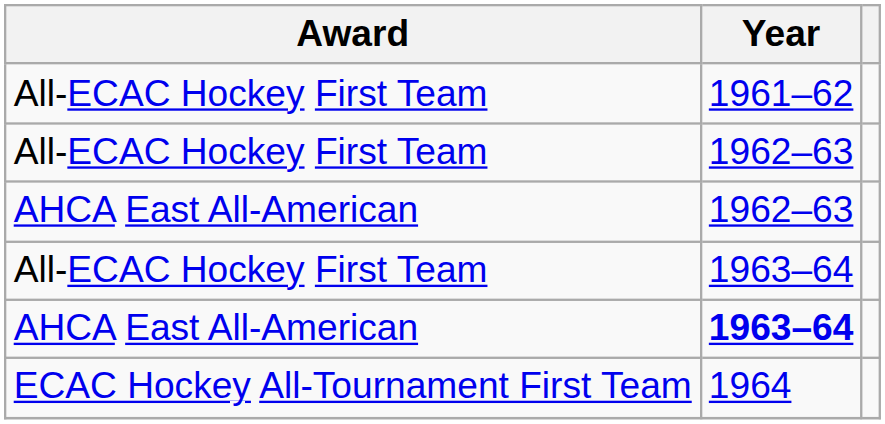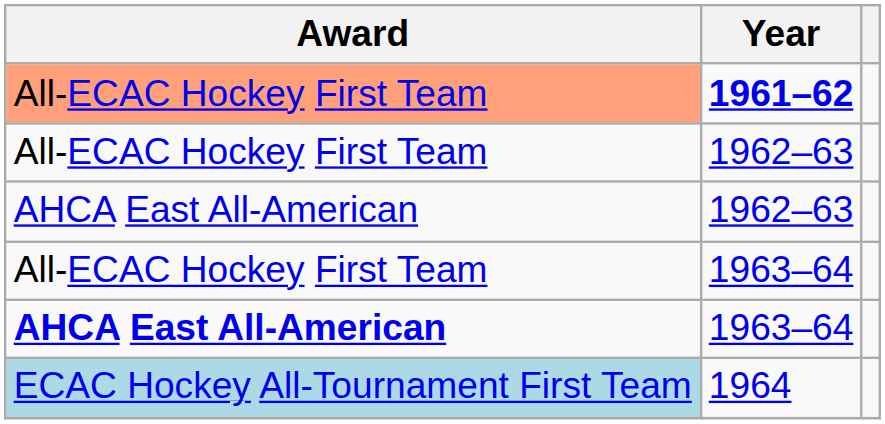(251, 92) no background -> (251, 92) lightsalmon background
(781, 92) normal -> (781, 92) bold
(216, 328) normal -> (230, 328) bold
(781, 328) bold -> (781, 328) normal
(353, 387) no background -> (353, 387) lightblue background
